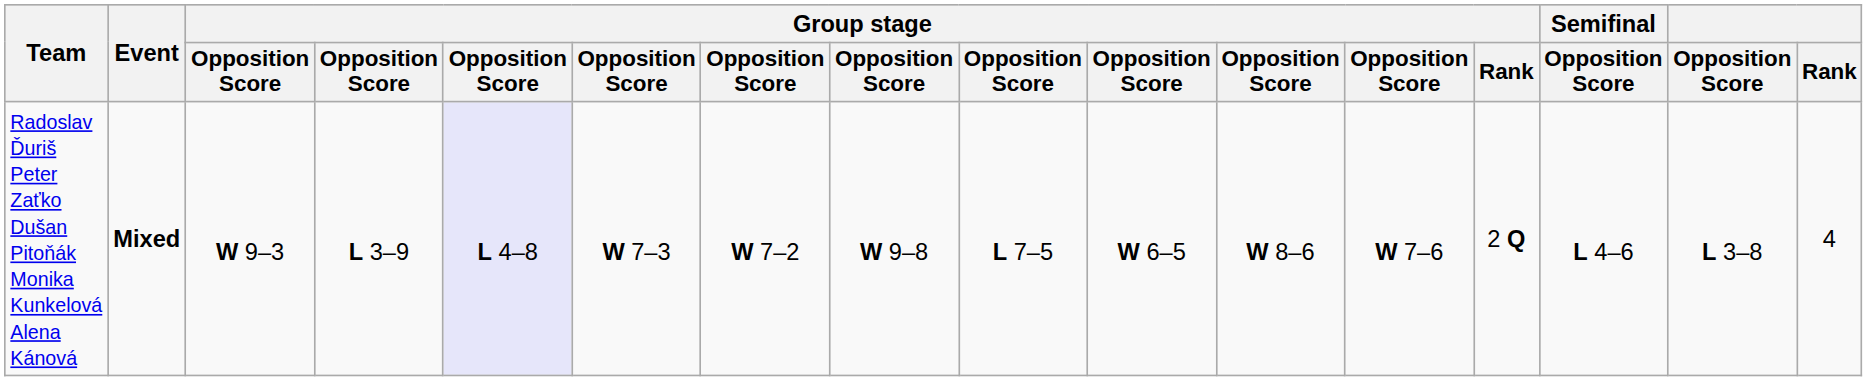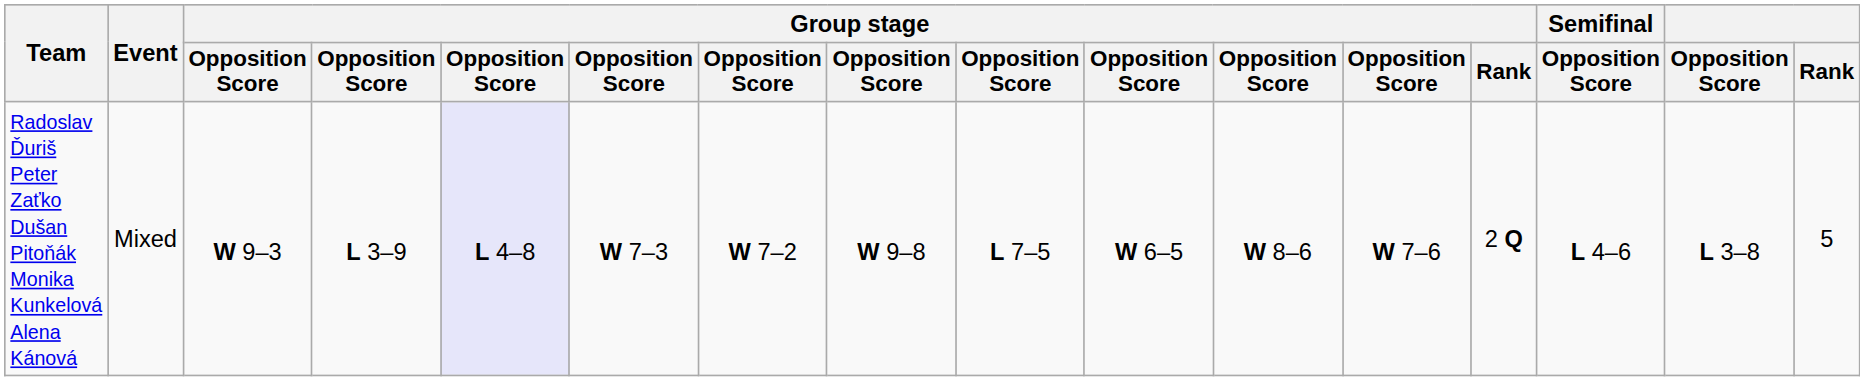(147, 239) bold -> (145, 239) normal
(1829, 239) 4 -> (1827, 239) 5
